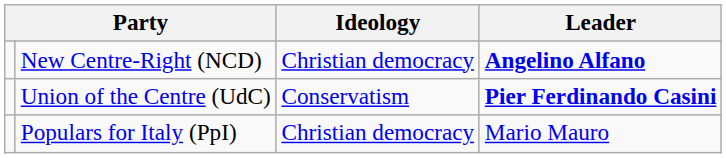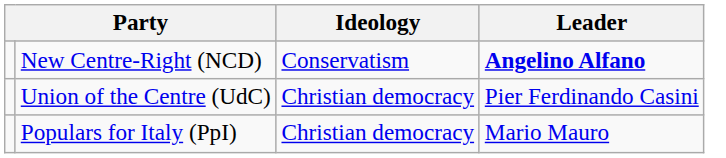(378, 59) Christian democracy -> (345, 59) Conservatism
(345, 96) Conservatism -> (378, 96) Christian democracy
(601, 96) bold -> (592, 96) normal
